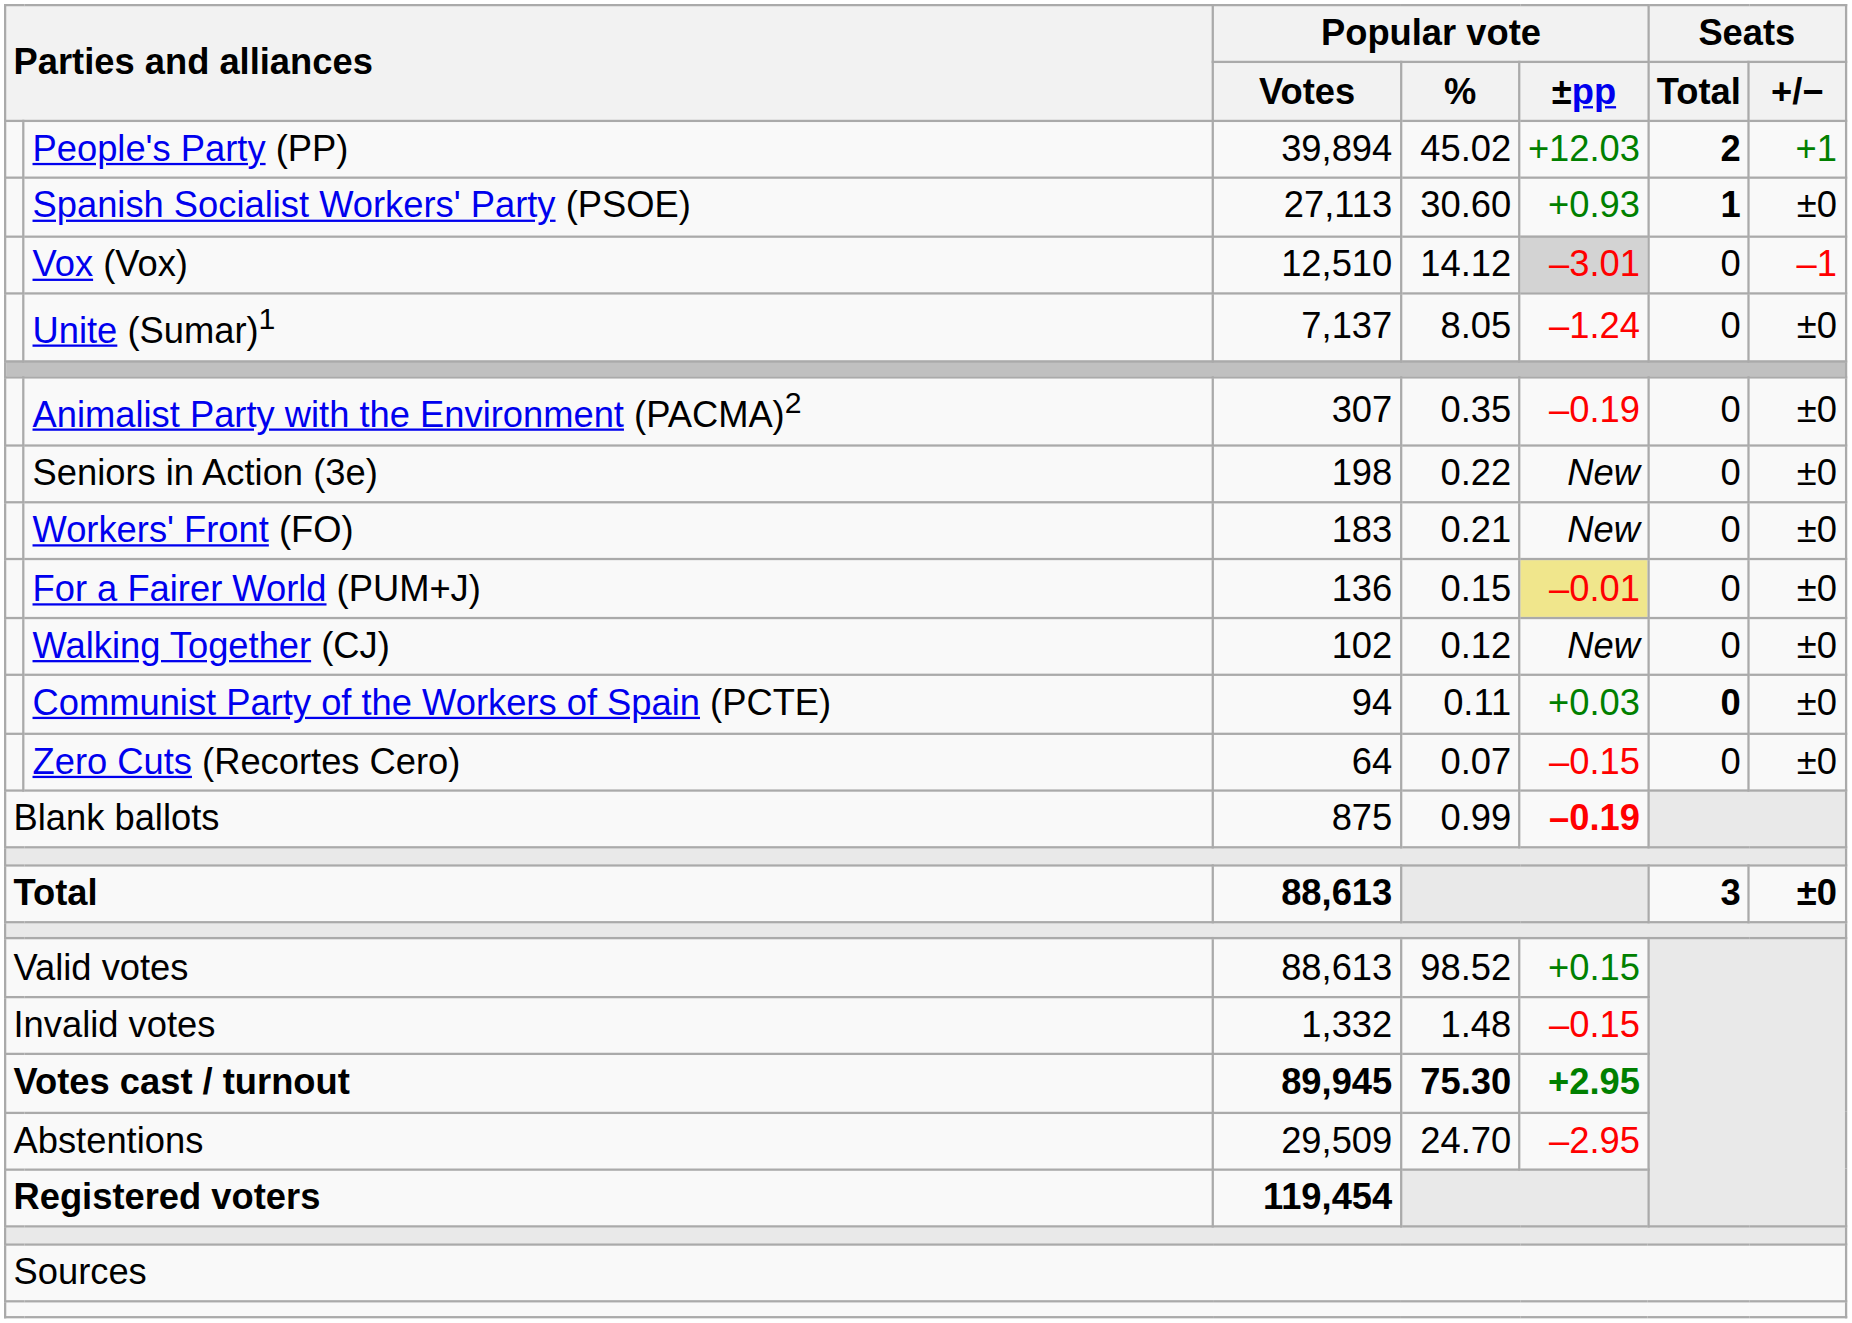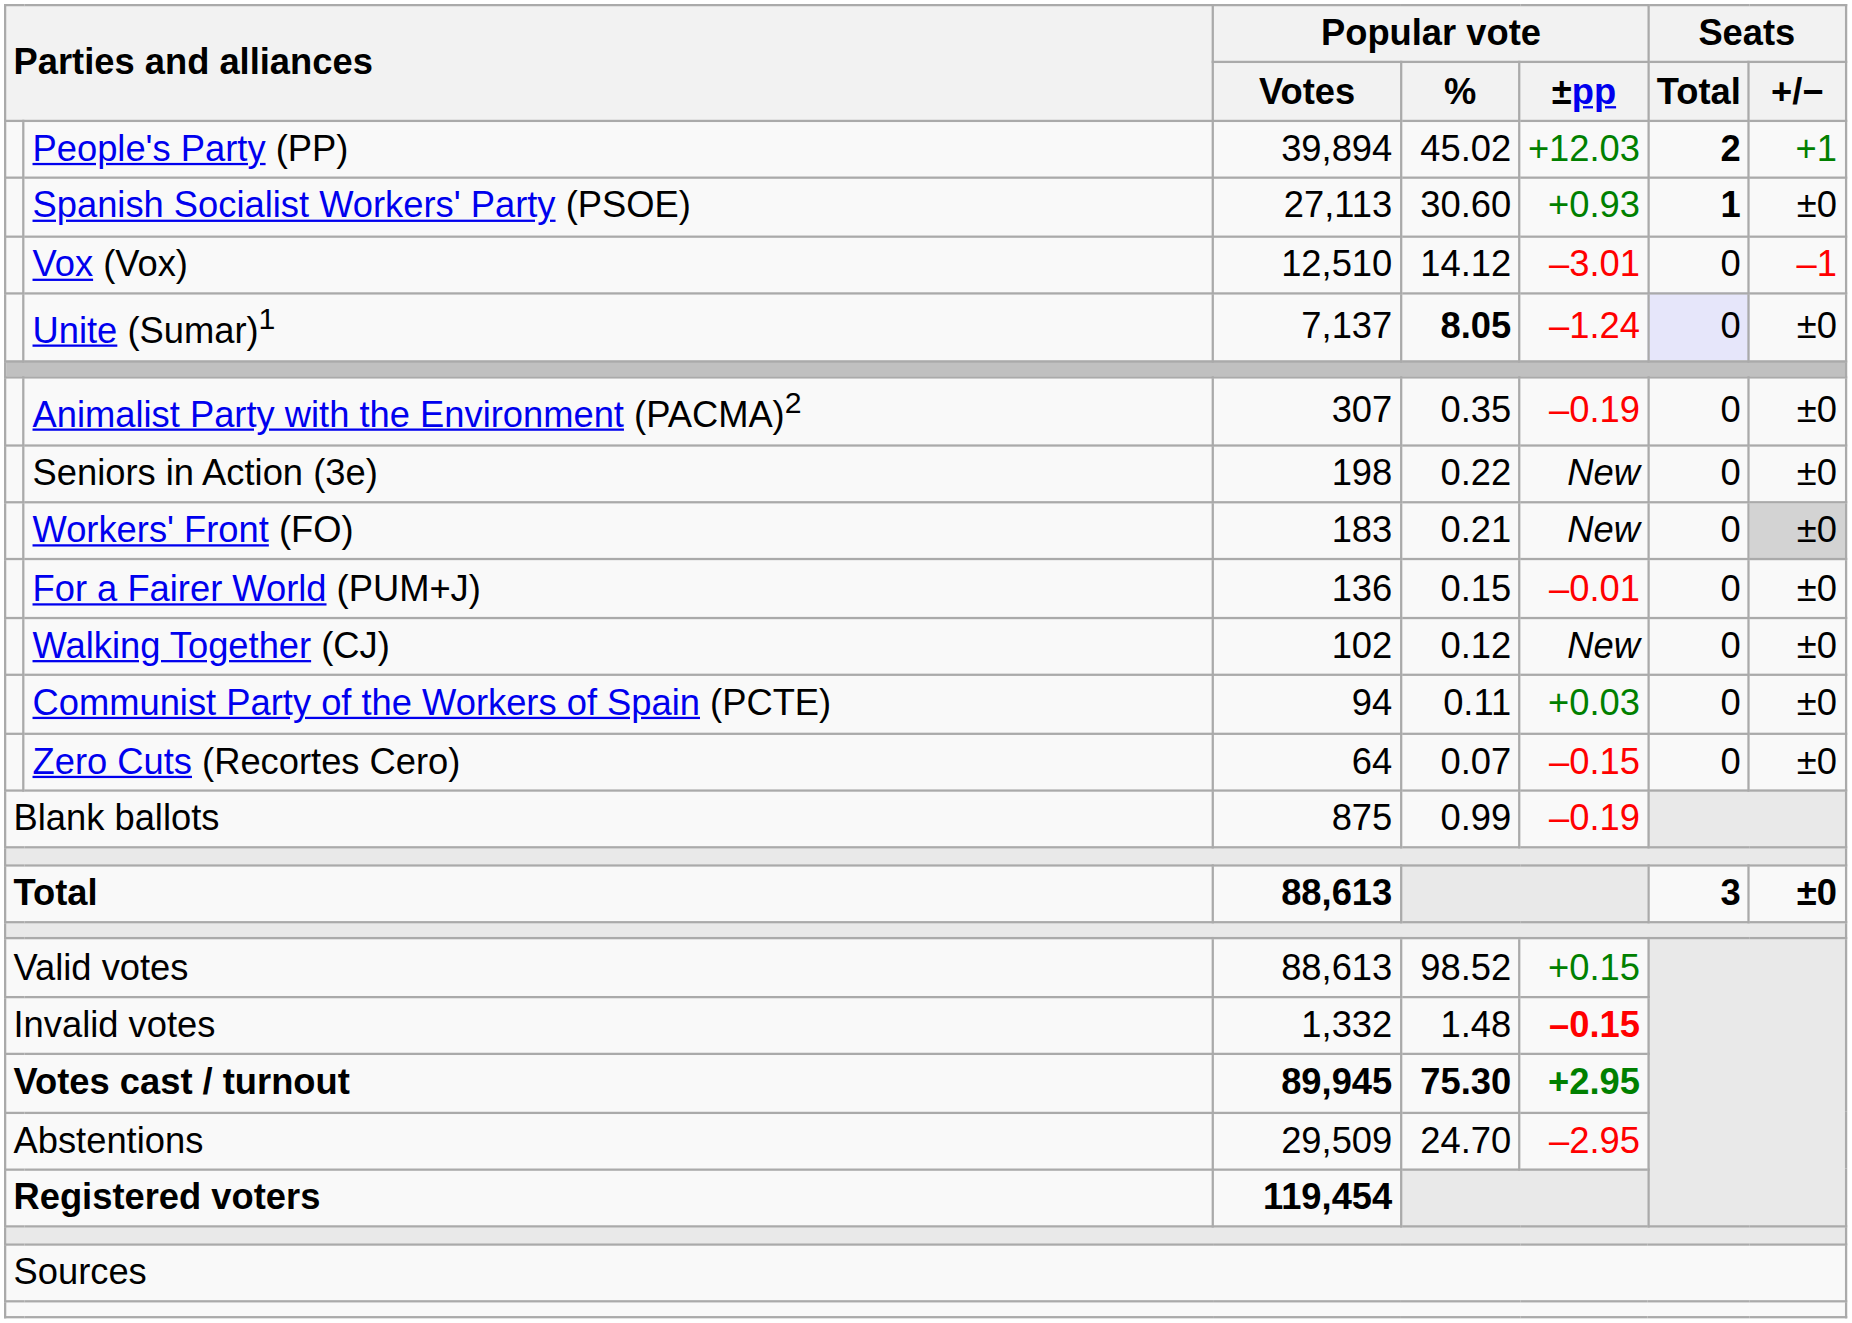(1595, 263) lightgrey background -> (1595, 263) no background
(1476, 326) normal -> (1476, 326) bold
(1731, 326) no background -> (1731, 326) lavender background
(1817, 530) no background -> (1817, 530) lightgrey background
(1595, 588) khaki background -> (1595, 588) no background
(1731, 703) bold -> (1731, 703) normal
(1595, 818) bold -> (1595, 818) normal
(1595, 1024) normal -> (1595, 1024) bold
